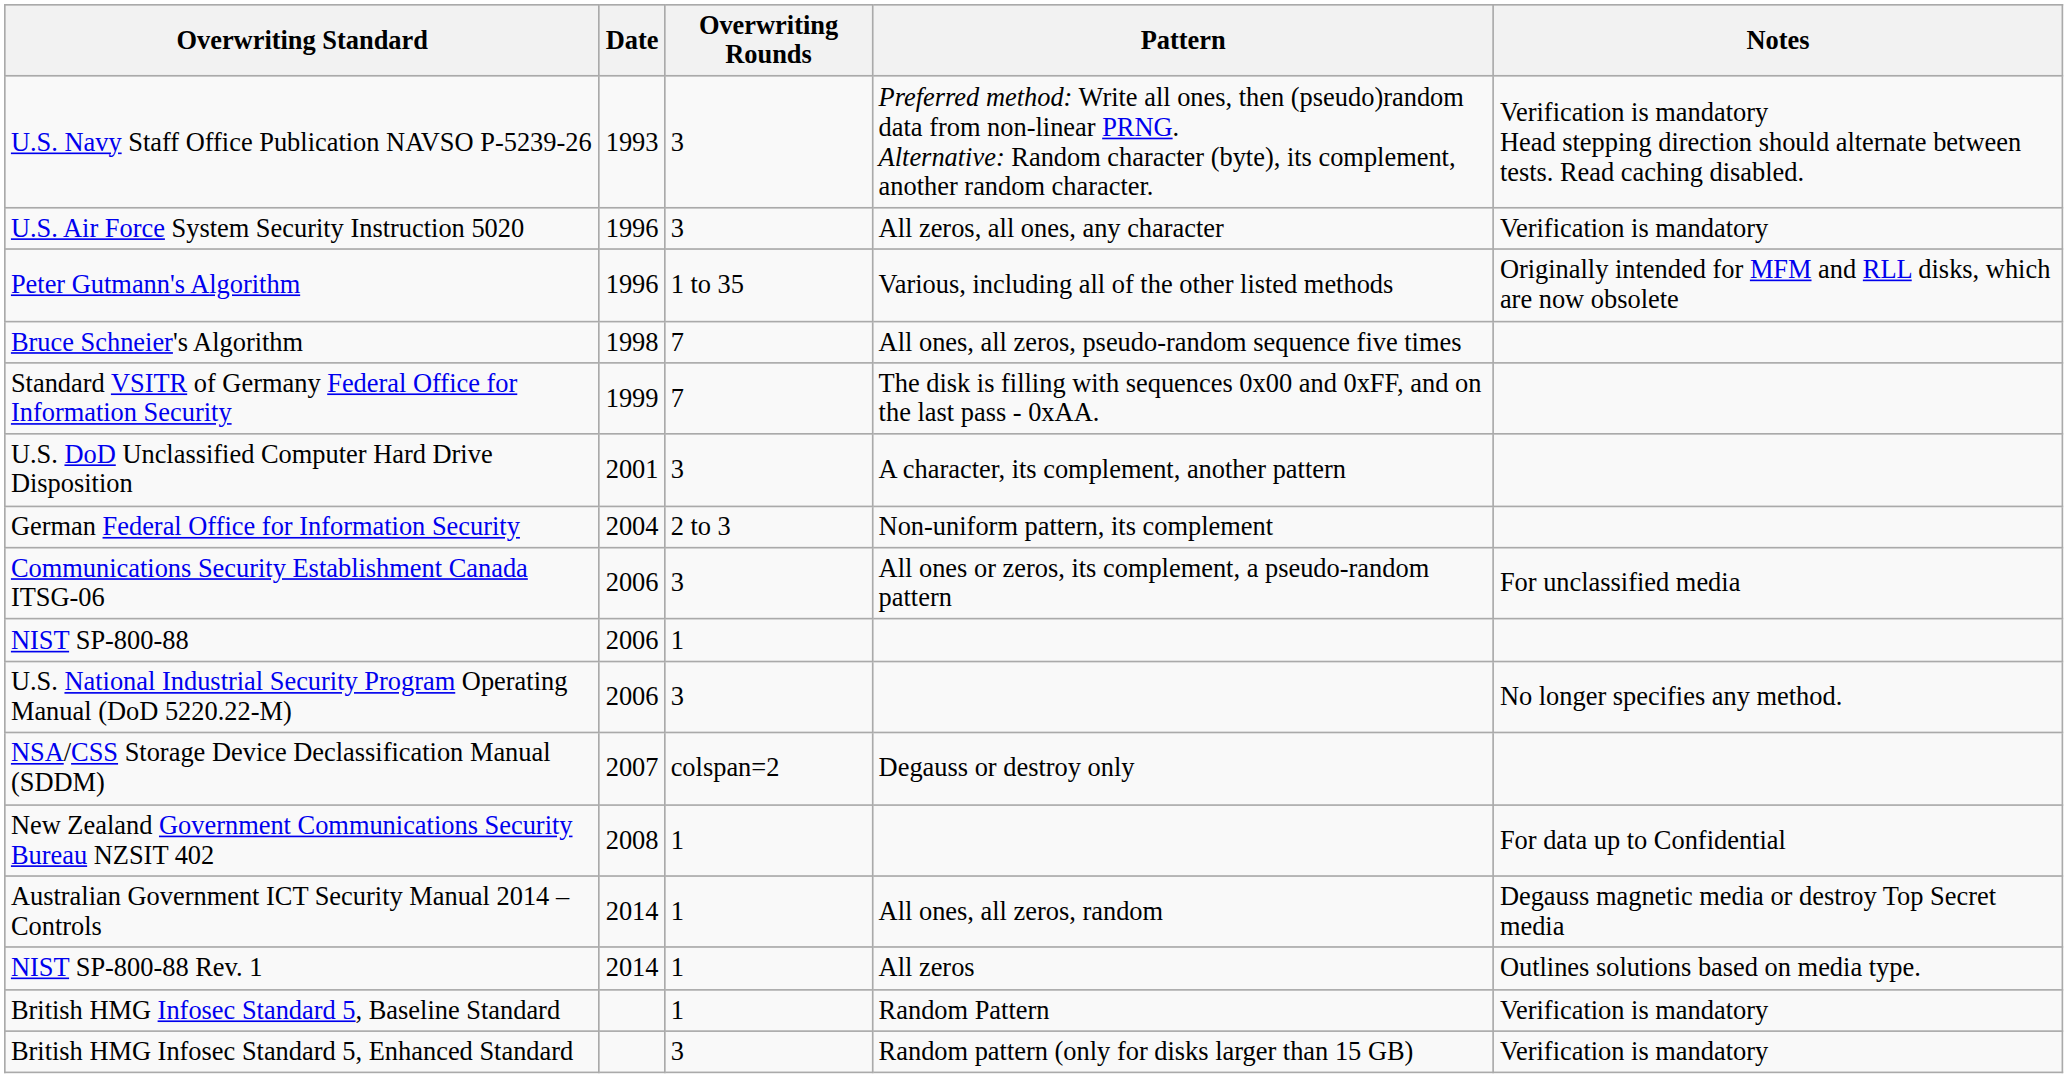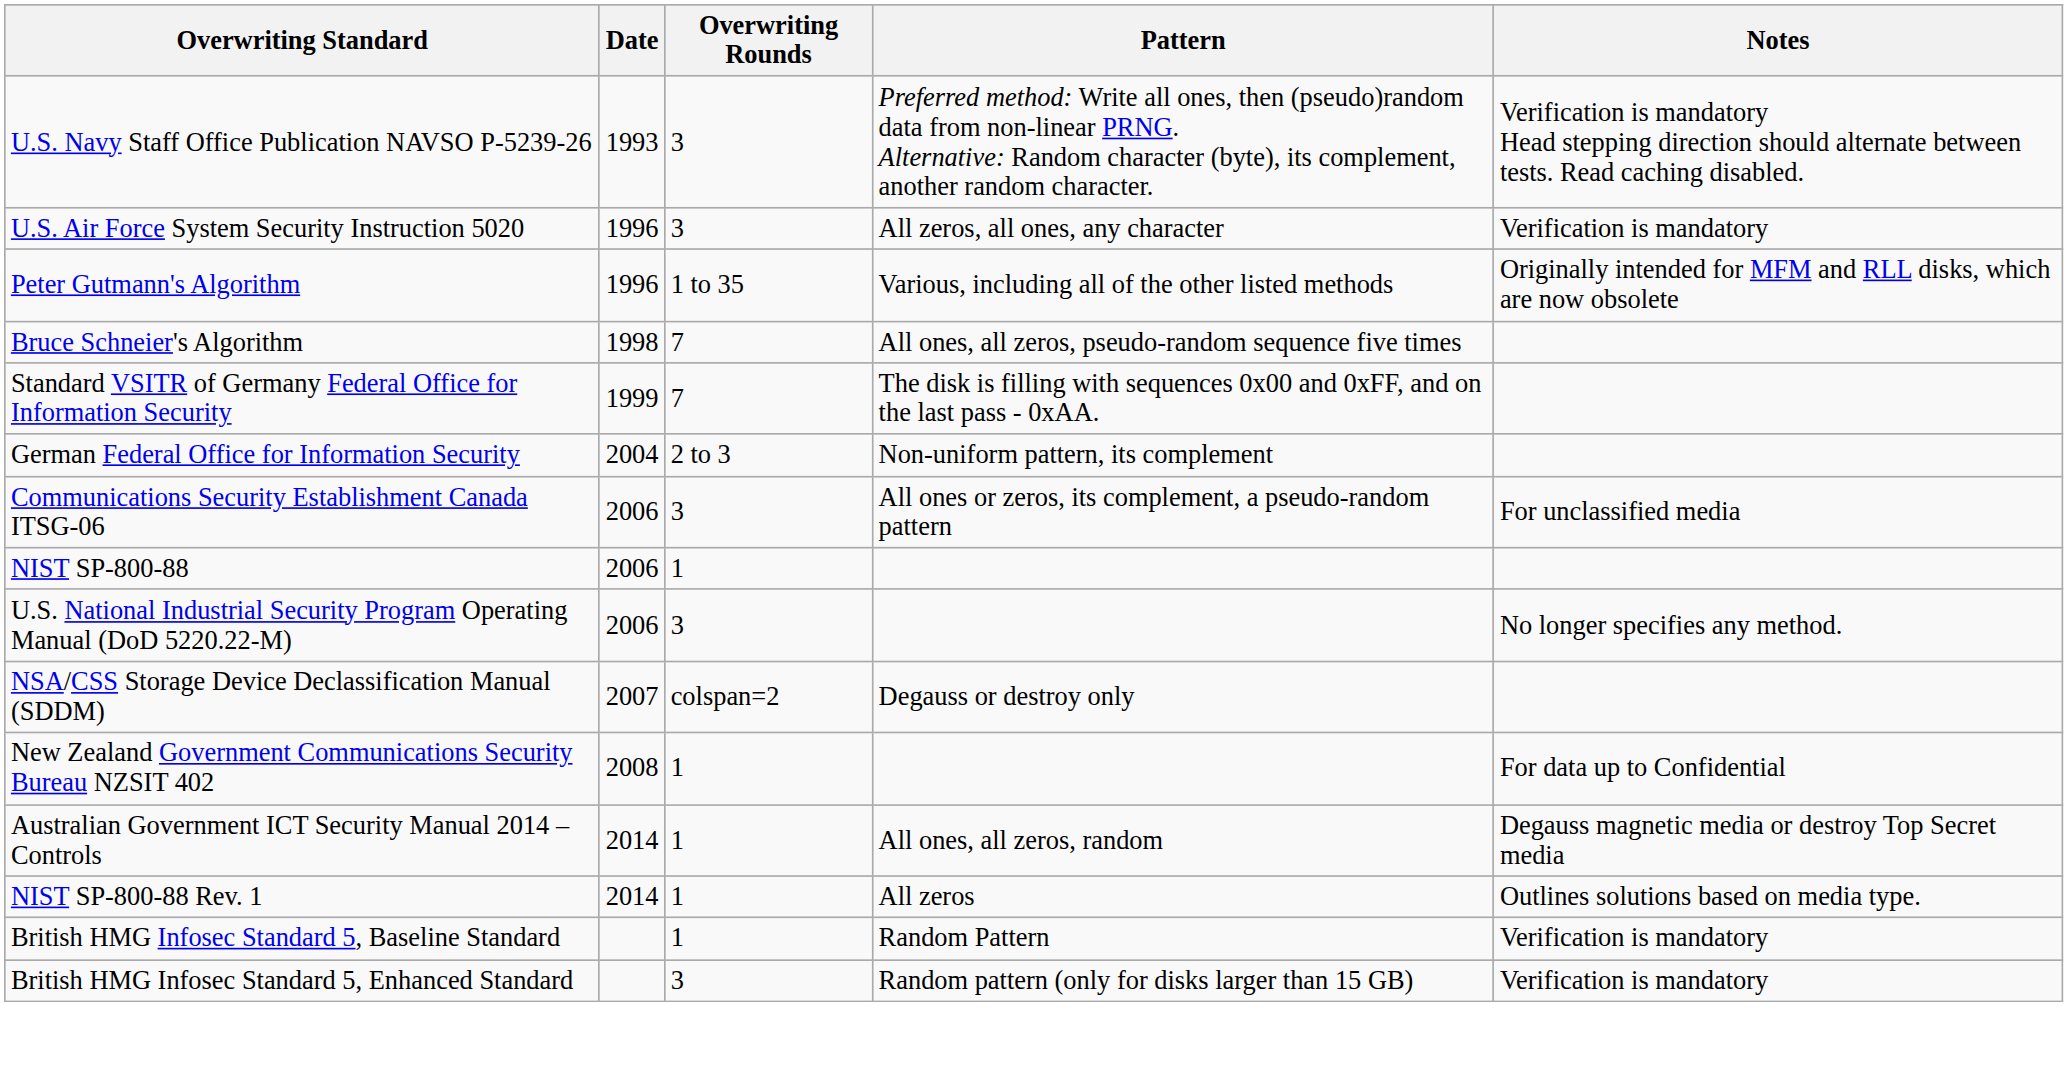- row: (252, 469)
